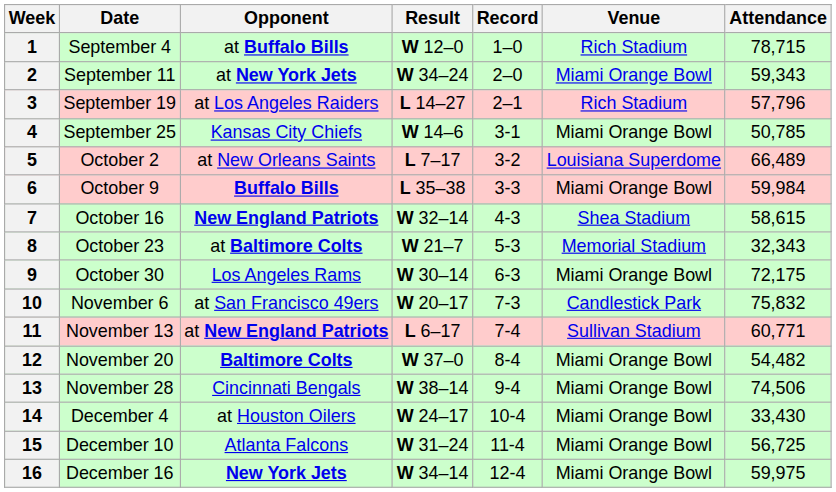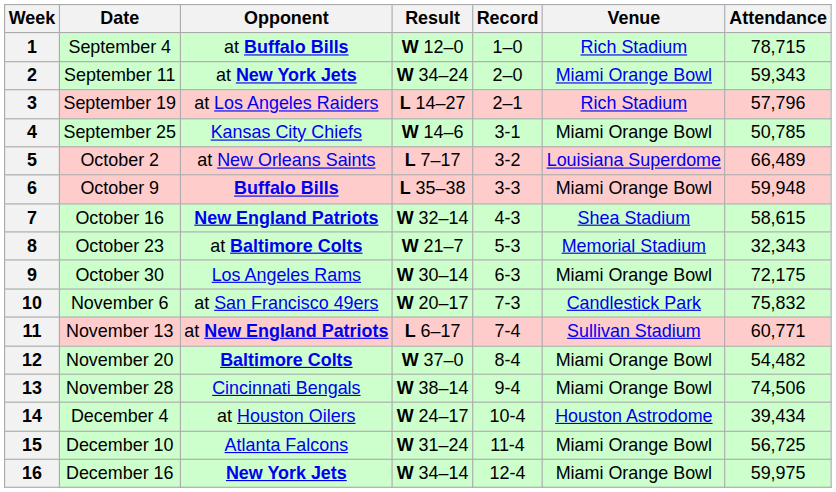(778, 189) 59,984 -> (778, 189) 59,948
(634, 416) Miami Orange Bowl -> (634, 416) Houston Astrodome
(778, 416) 33,430 -> (778, 416) 39,434
